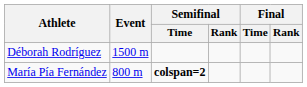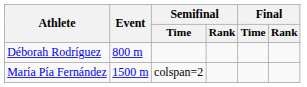(130, 53) 1500 m -> (127, 53) 800 m
(127, 72) 800 m -> (130, 72) 1500 m
(180, 72) bold -> (179, 72) normal
